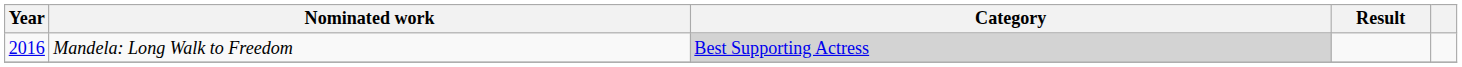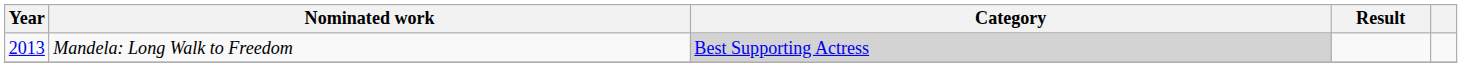(27, 47) 2016 -> (27, 47) 2013
